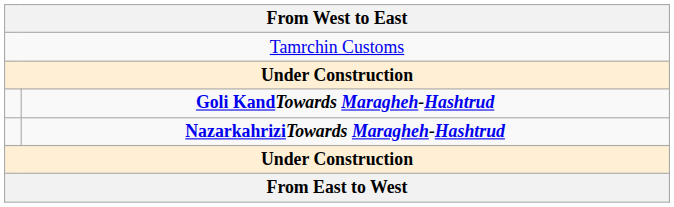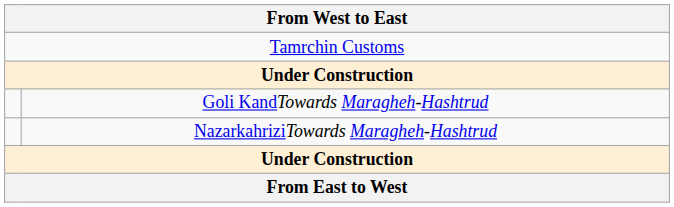(345, 103) bold -> (346, 103) normal
(345, 131) bold -> (346, 131) normal
